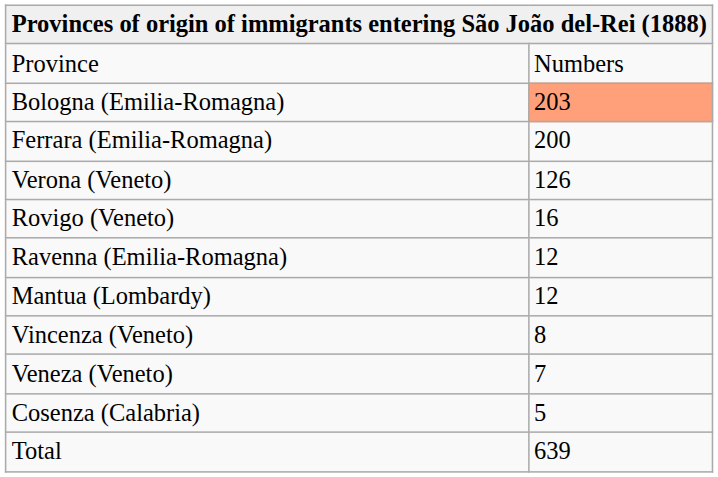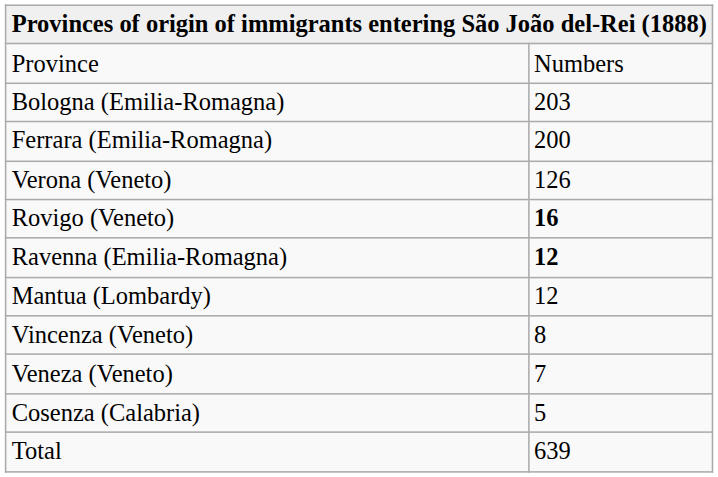(552, 102) lightsalmon background -> (552, 102) no background
(546, 218) normal -> (546, 218) bold
(546, 257) normal -> (546, 257) bold
